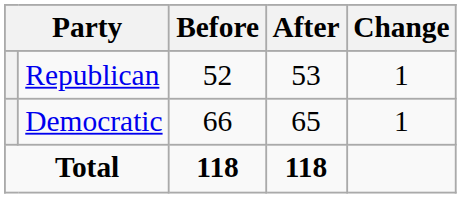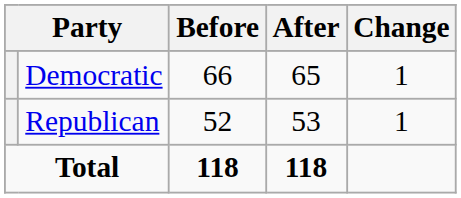rows swapped: (94, 121) <-> (92, 74)
